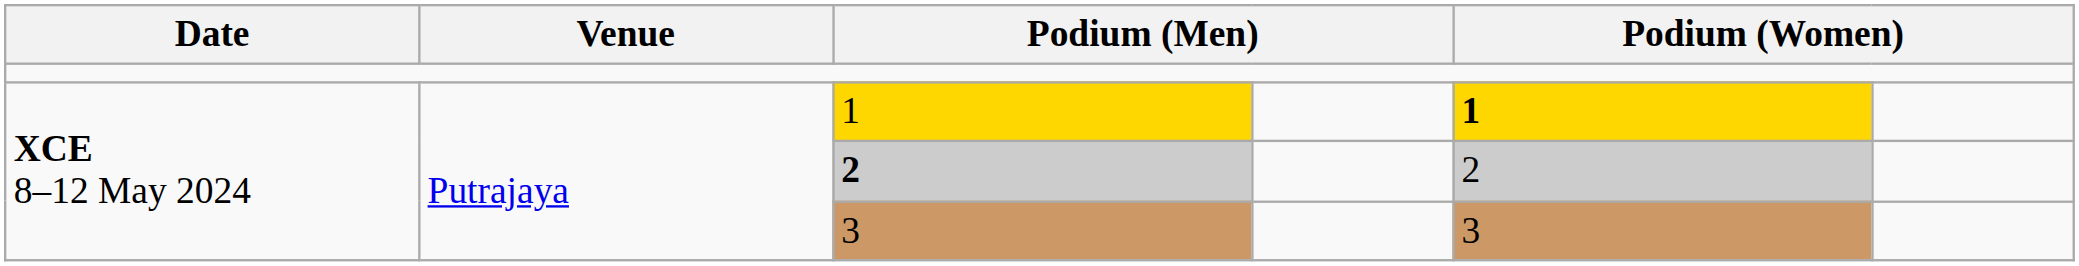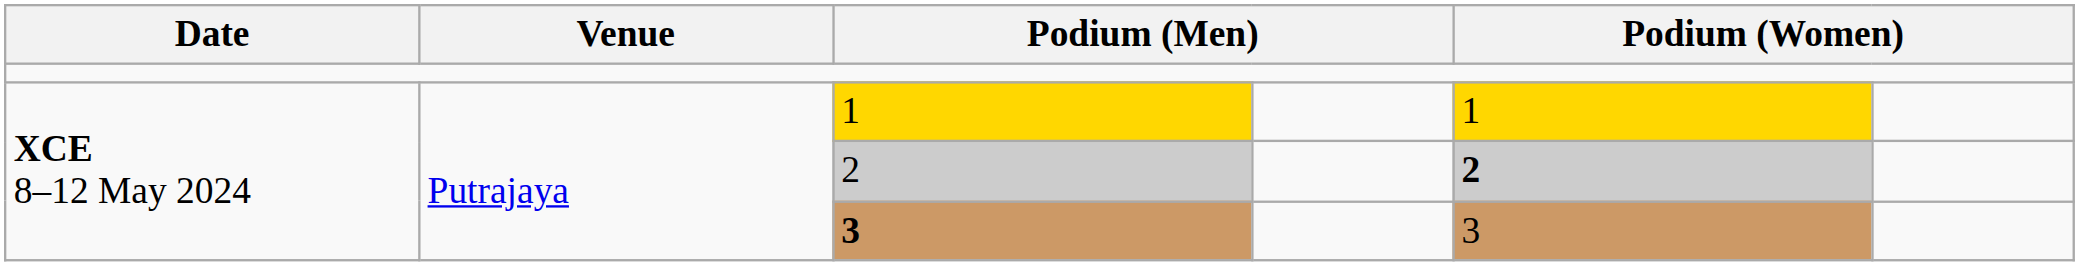(1471, 110) bold -> (1471, 110) normal
(851, 170) bold -> (851, 170) normal
(1471, 170) normal -> (1471, 170) bold
(851, 229) normal -> (851, 229) bold
